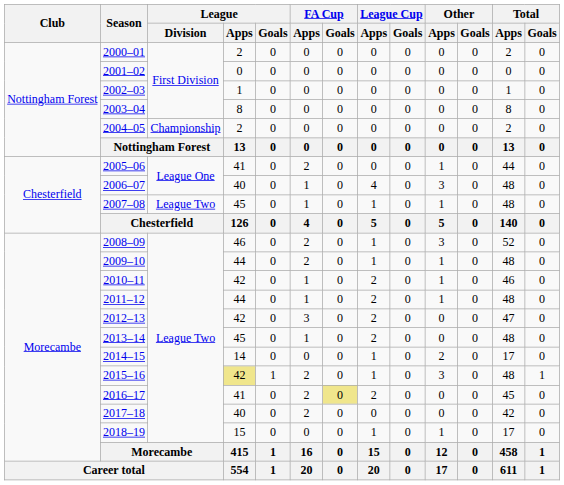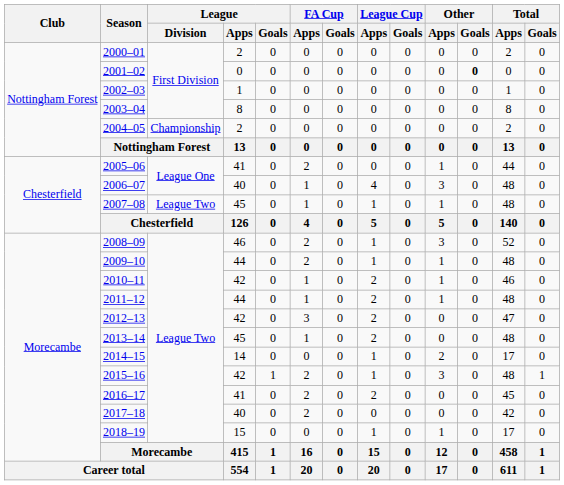(475, 71) normal -> (475, 71) bold
(239, 375) khaki background -> (239, 375) no background
(340, 394) khaki background -> (340, 394) no background
